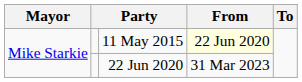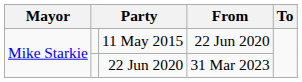(232, 41) lightyellow background -> (232, 41) no background
